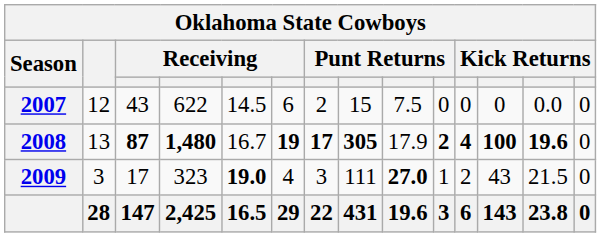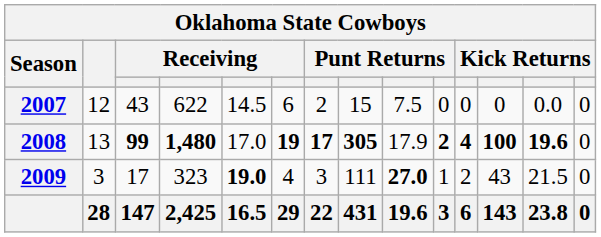(138, 141) 87 -> (138, 141) 99
(247, 141) 16.7 -> (247, 141) 17.0
